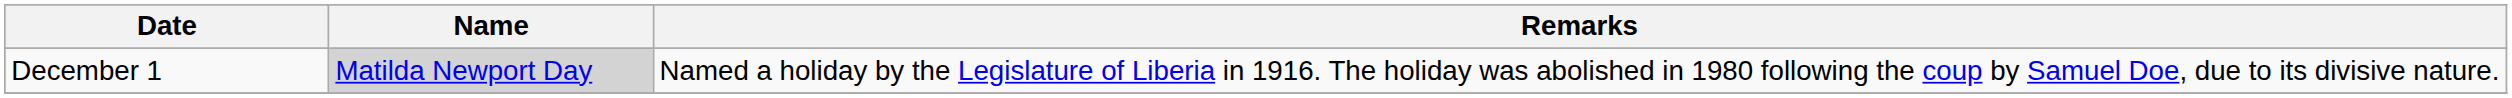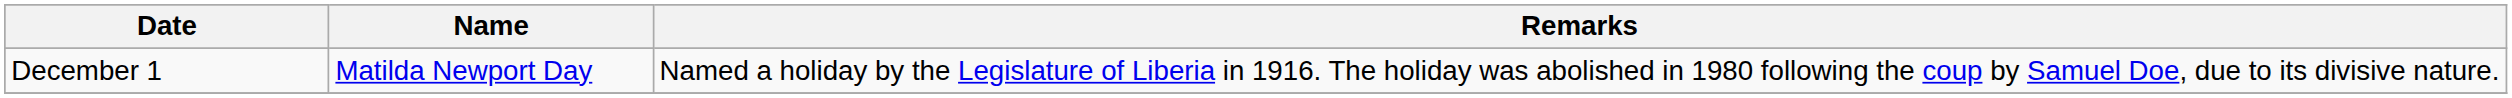(464, 70) lightgrey background -> (464, 70) no background
